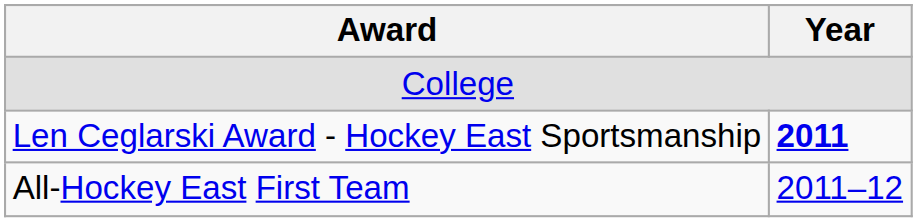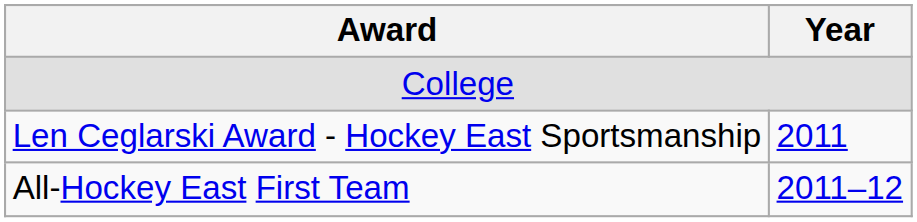(812, 135) bold -> (812, 135) normal
